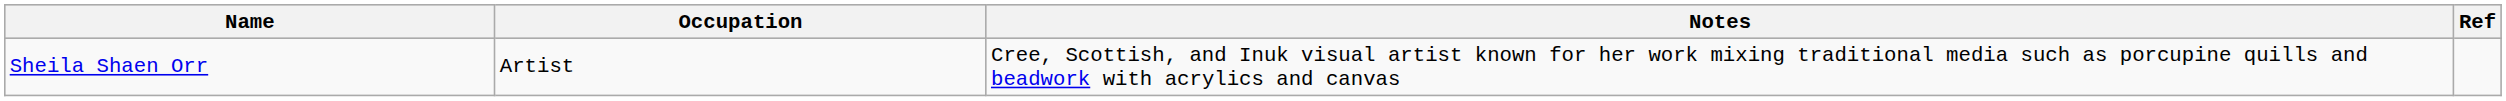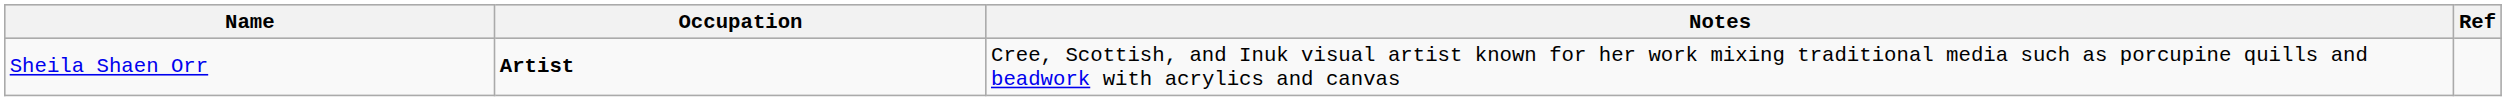(537, 67) normal -> (537, 67) bold
